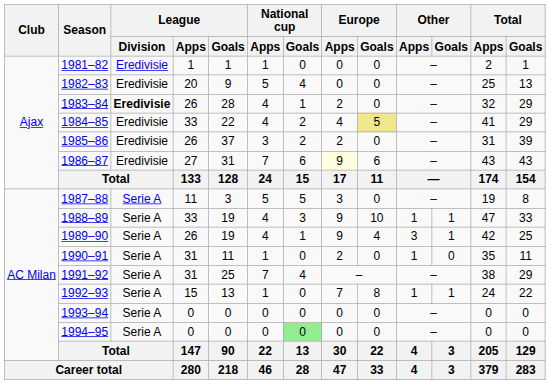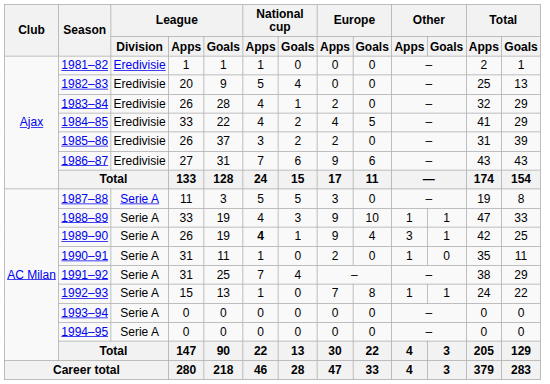(142, 103) bold -> (140, 103) normal
(377, 122) khaki background -> (372, 122) no background
(340, 160) lightyellow background -> (335, 160) no background
(265, 236) normal -> (261, 236) bold
(302, 332) lightgreen background -> (298, 332) no background
